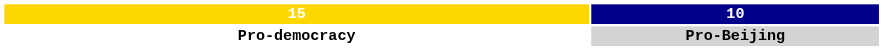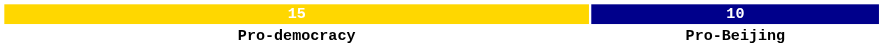(735, 36) lightgrey background -> (735, 36) no background
